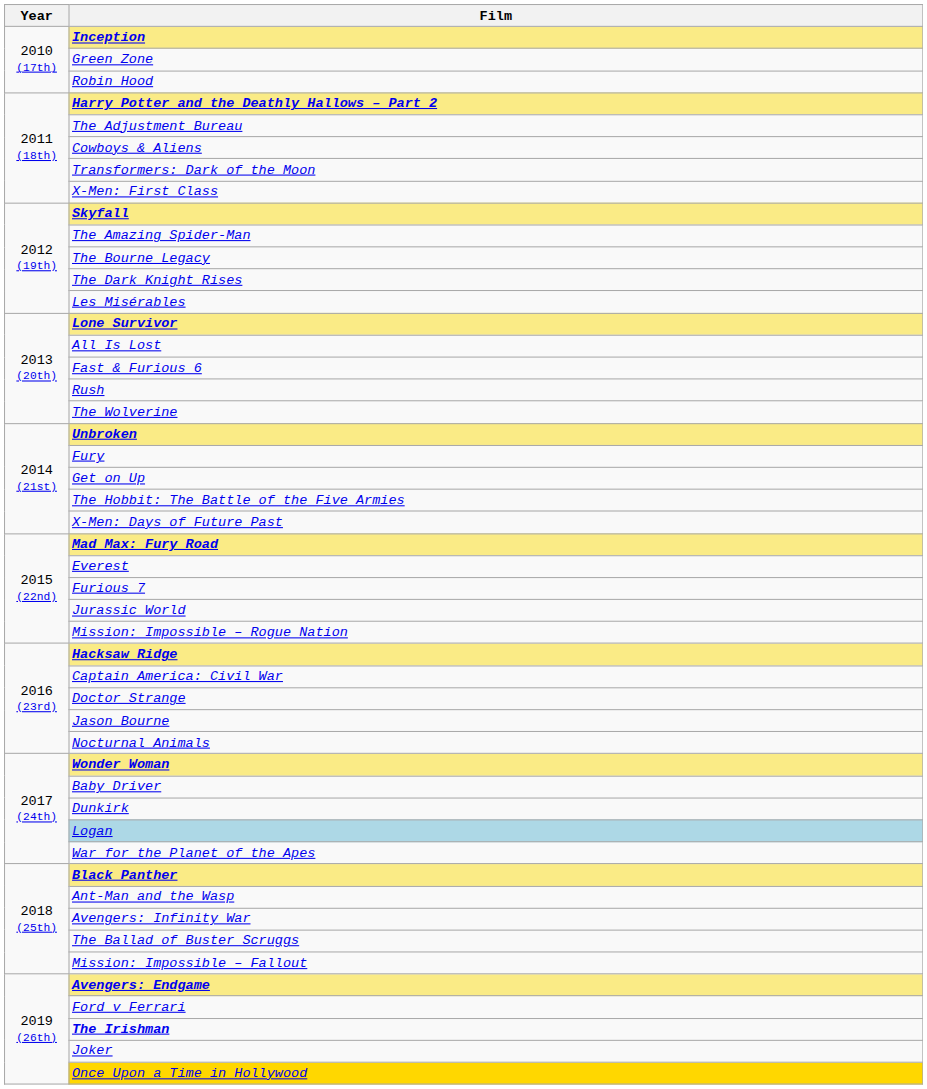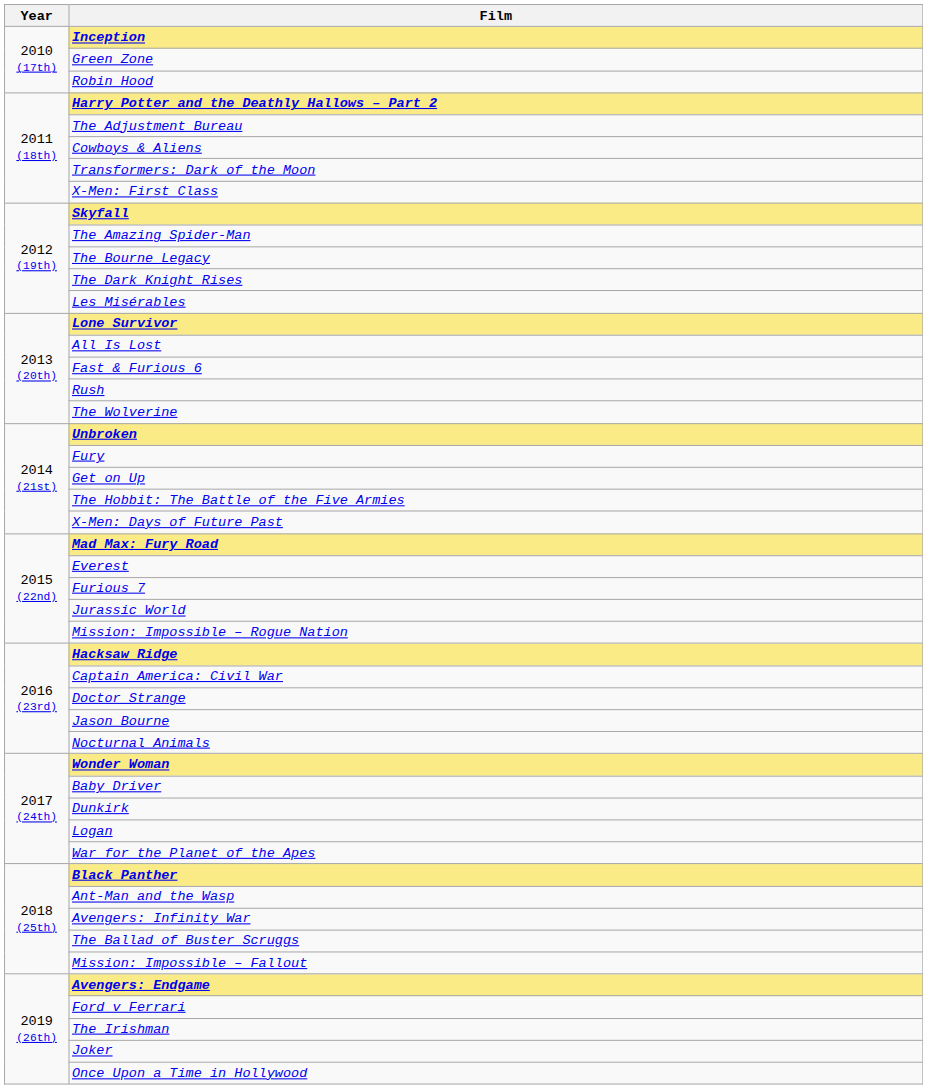(92, 831) lightblue background -> (92, 831) no background
(121, 1029) bold -> (121, 1029) normal
(190, 1073) gold background -> (190, 1073) no background
